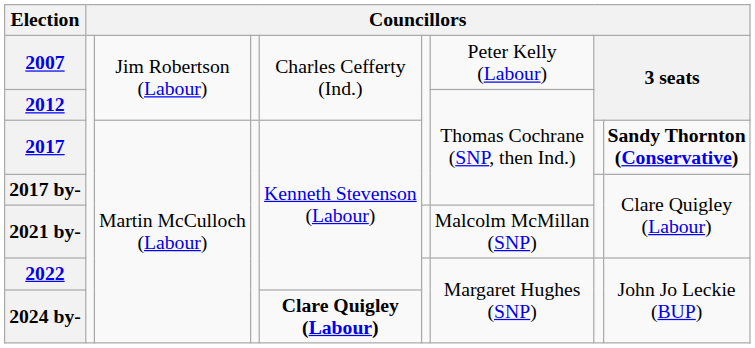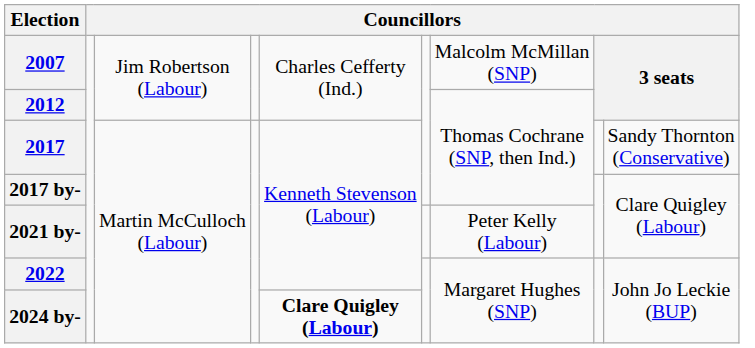(512, 62) Peter Kelly (Labour) -> (512, 62) Malcolm McMillan (SNP)
(677, 146) bold -> (671, 146) normal
(512, 231) Malcolm McMillan (SNP) -> (512, 231) Peter Kelly (Labour)
